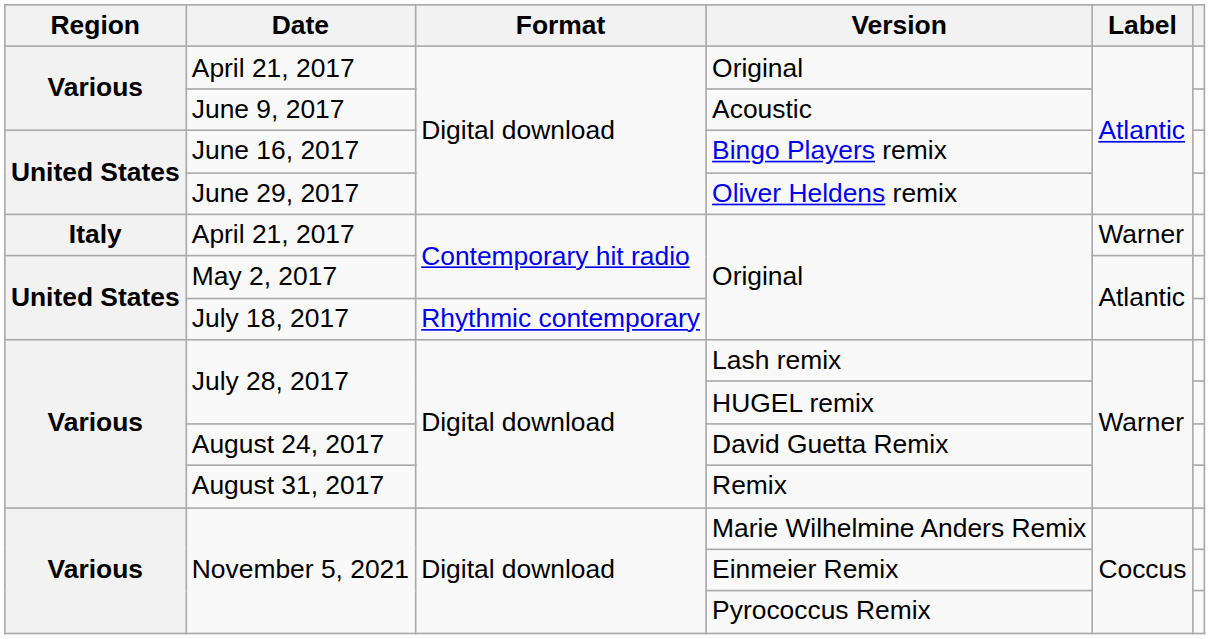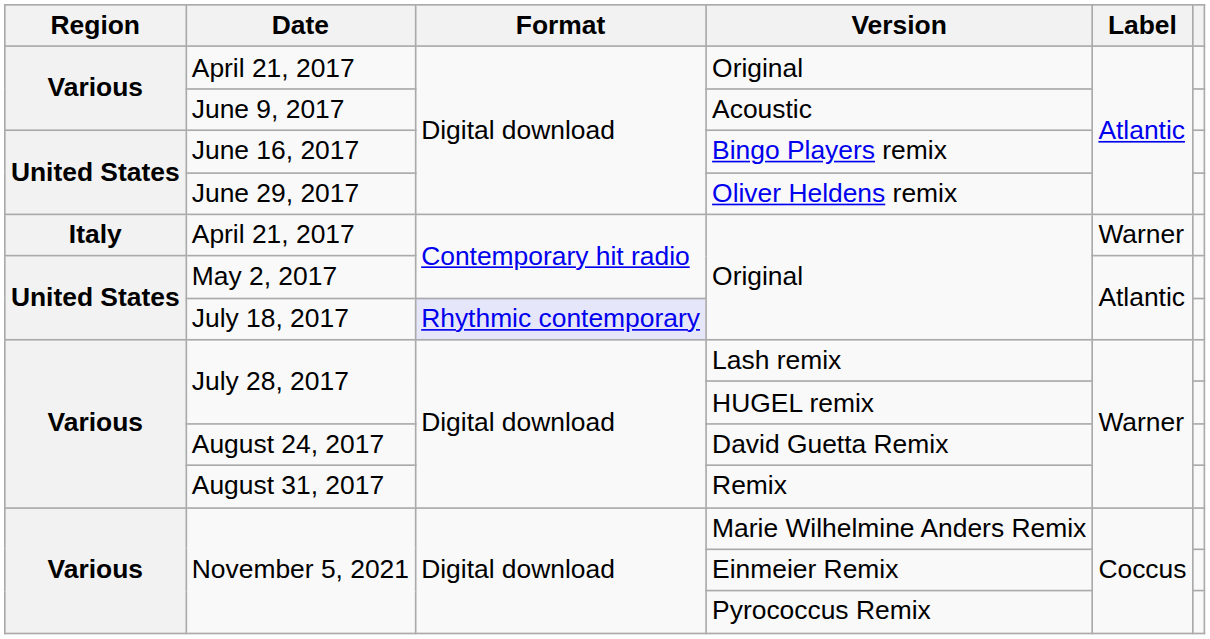(561, 318) no background -> (561, 318) lavender background
